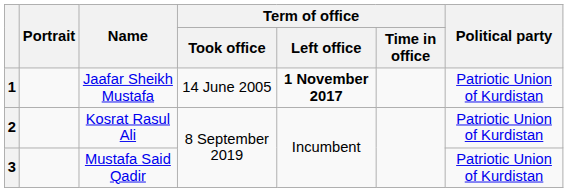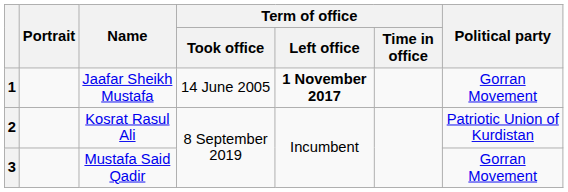(504, 87) Patriotic Union of Kurdistan -> (503, 87) Gorran Movement
(504, 167) Patriotic Union of Kurdistan -> (503, 167) Gorran Movement
